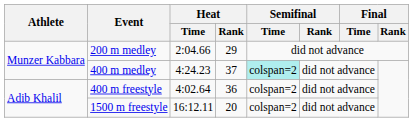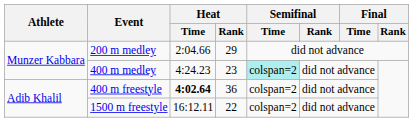(231, 70) 37 -> (231, 70) 23
(193, 89) normal -> (193, 89) bold
(231, 108) 20 -> (231, 108) 22
